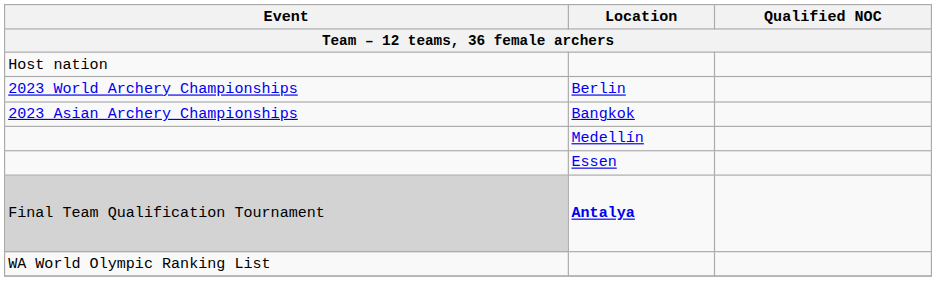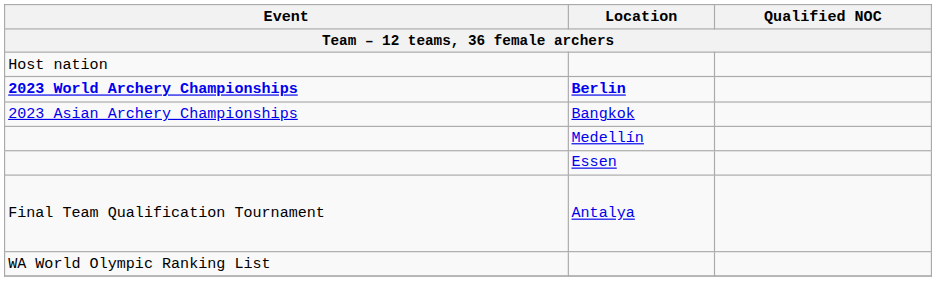(153, 89) normal -> (153, 89) bold
(599, 89) normal -> (599, 89) bold
(167, 214) lightgrey background -> (167, 214) no background
(603, 214) bold -> (603, 214) normal
